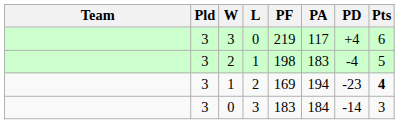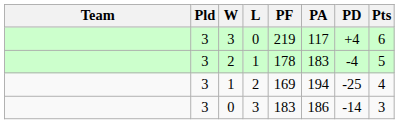(285, 61) 198 -> (285, 61) 178
(352, 84) -23 -> (352, 84) -25
(382, 84) bold -> (382, 84) normal
(318, 107) 184 -> (318, 107) 186
